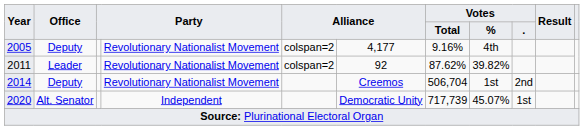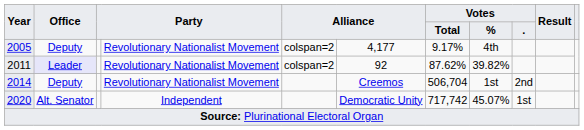(447, 48) 9.16% -> (447, 48) 9.17%
(65, 65) no background -> (65, 65) lavender background
(447, 100) 717,739 -> (447, 100) 717,742
